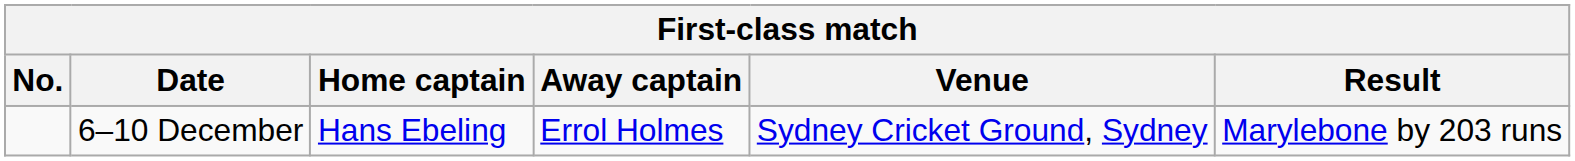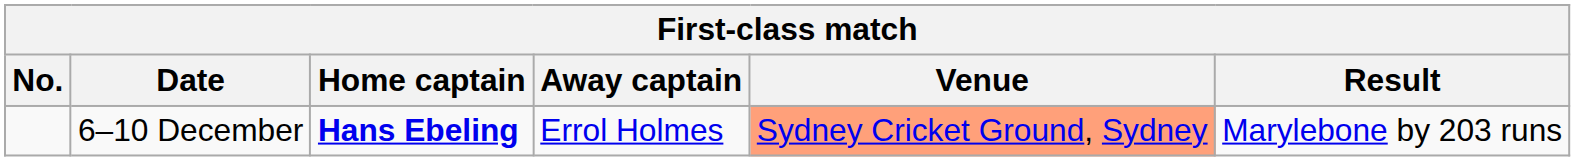(412, 130) normal -> (418, 130) bold
(982, 130) no background -> (982, 130) lightsalmon background
